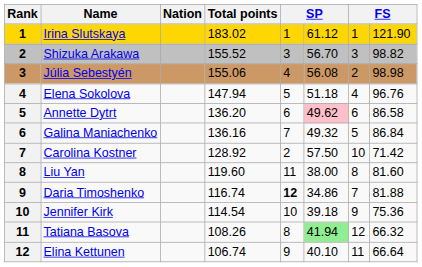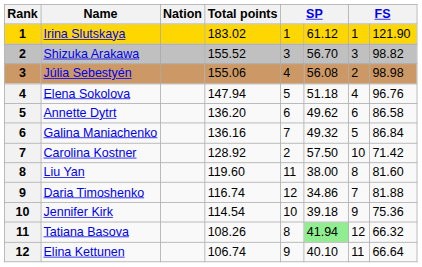(322, 113) pink background -> (322, 113) no background
(290, 192) bold -> (290, 192) normal
